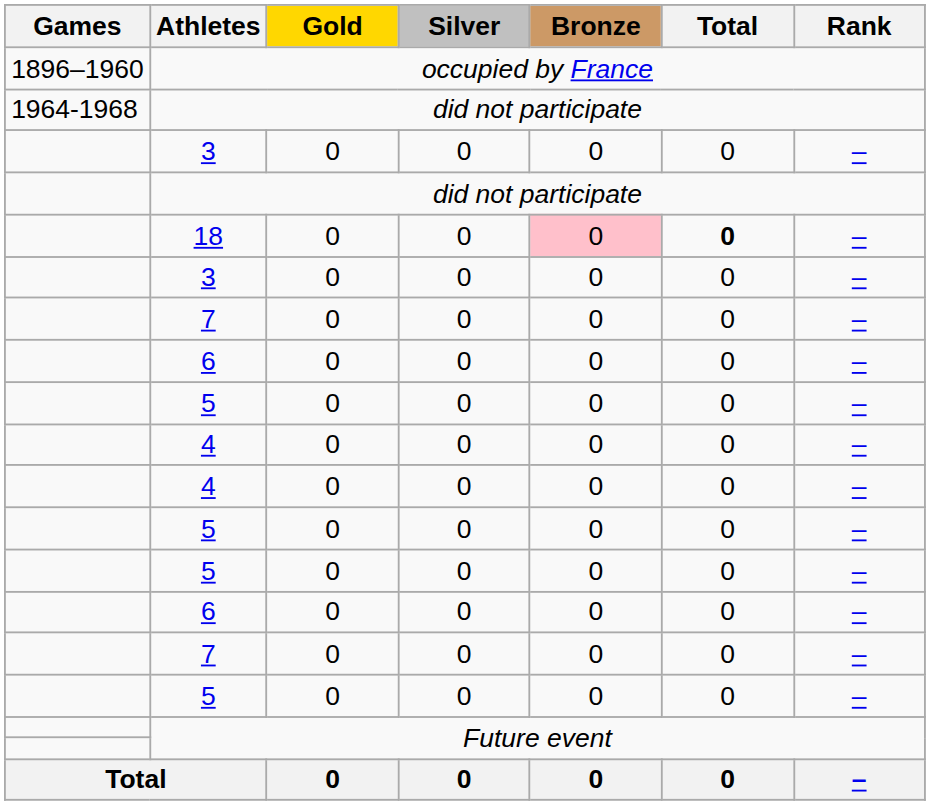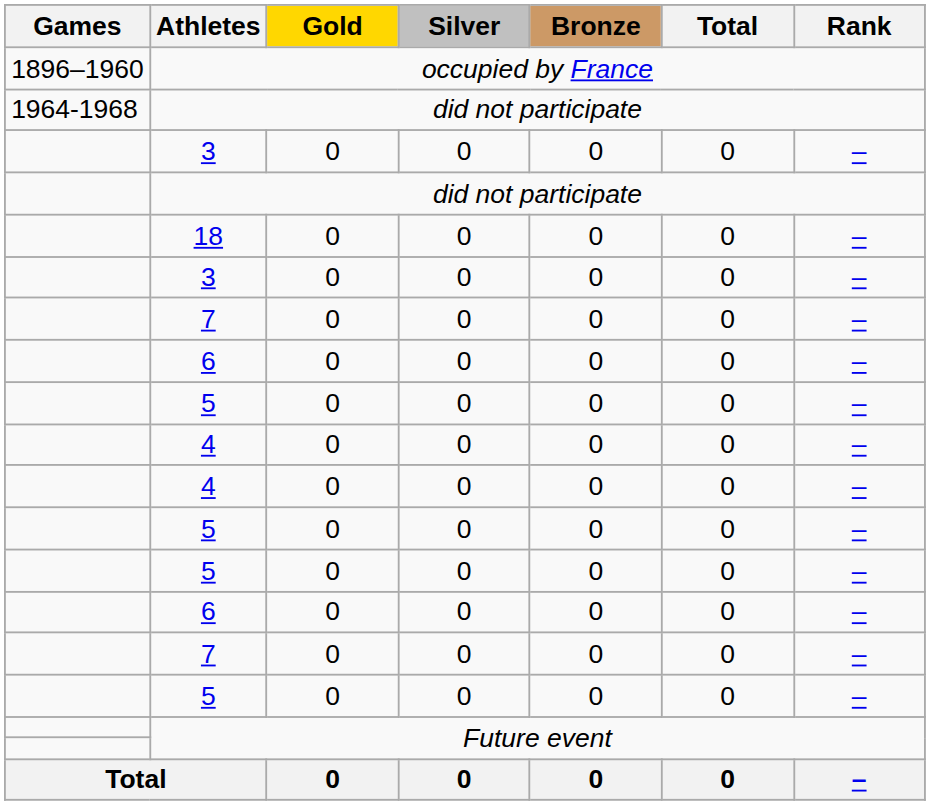(596, 236) pink background -> (596, 236) no background
(728, 236) bold -> (728, 236) normal
